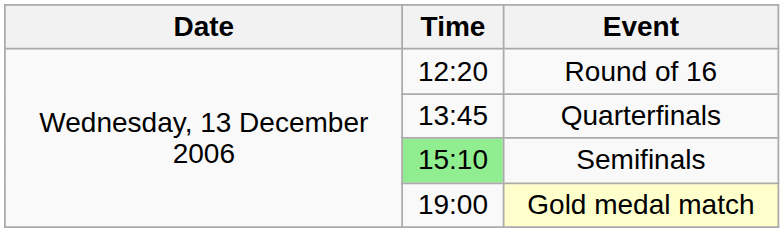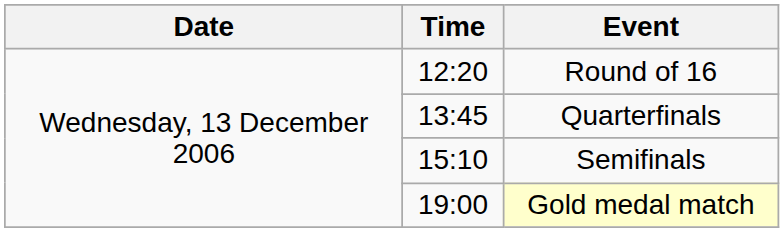(453, 159) lightgreen background -> (453, 159) no background
